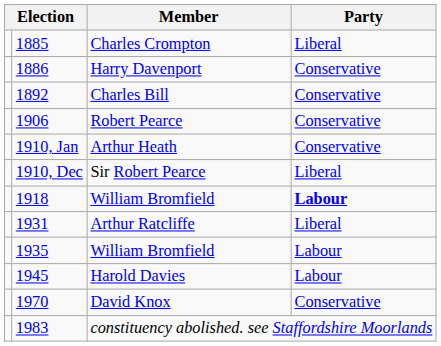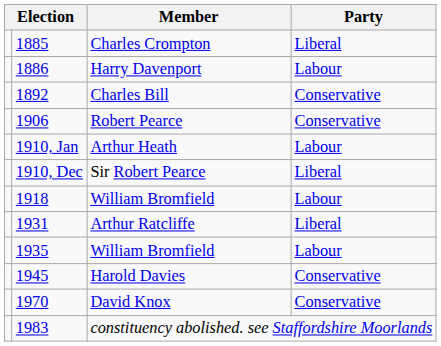(338, 69) Conservative -> (318, 69) Labour
(338, 146) Conservative -> (318, 146) Labour
(321, 198) bold -> (318, 198) normal
(318, 276) Labour -> (338, 276) Conservative
